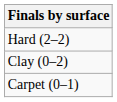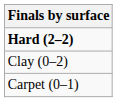(39, 39) normal -> (41, 39) bold
